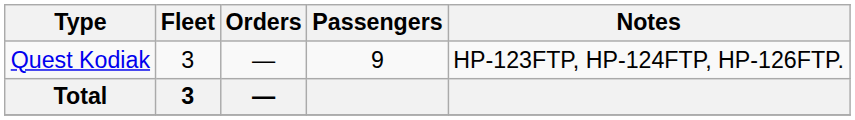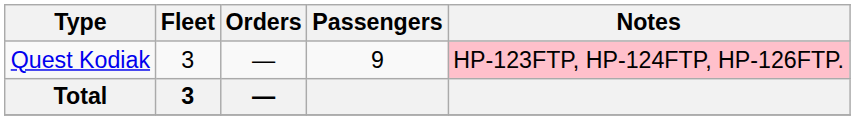(649, 59) no background -> (649, 59) pink background
